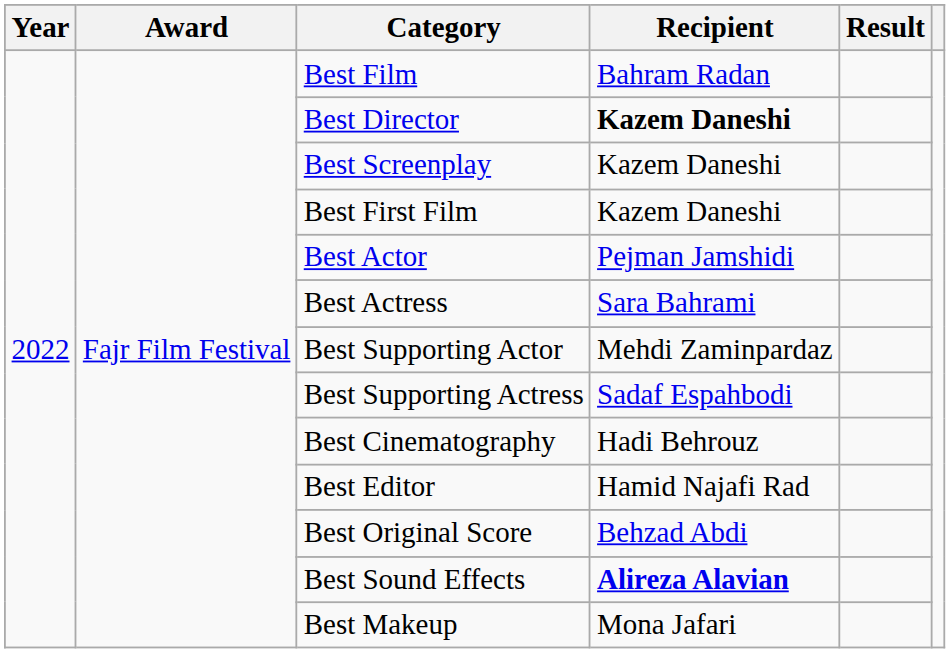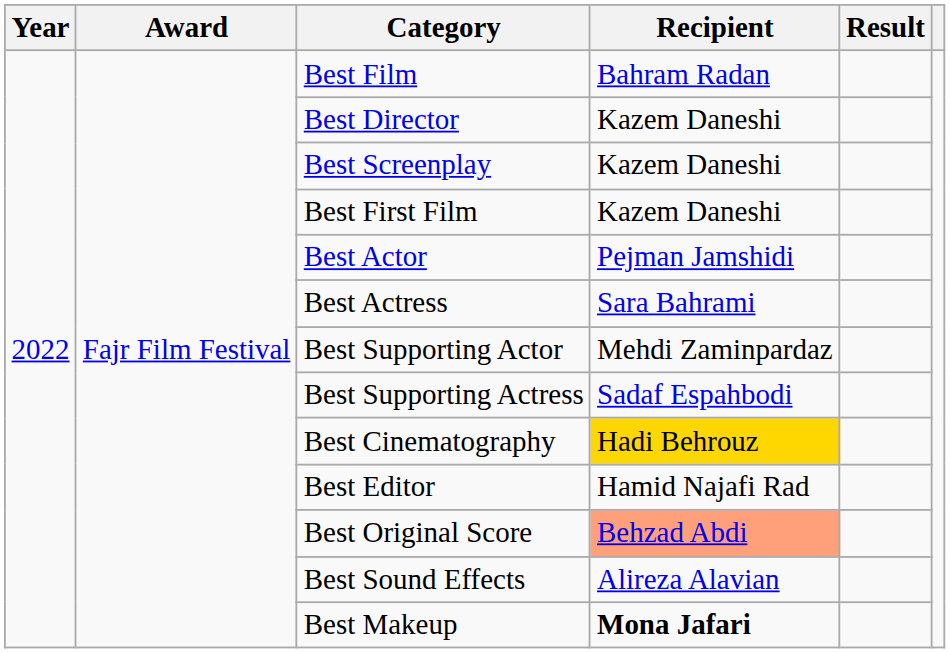(694, 119) bold -> (689, 119) normal
(678, 440) no background -> (678, 440) gold background
(672, 532) no background -> (672, 532) lightsalmon background
(693, 578) bold -> (688, 578) normal
(667, 624) normal -> (674, 624) bold
